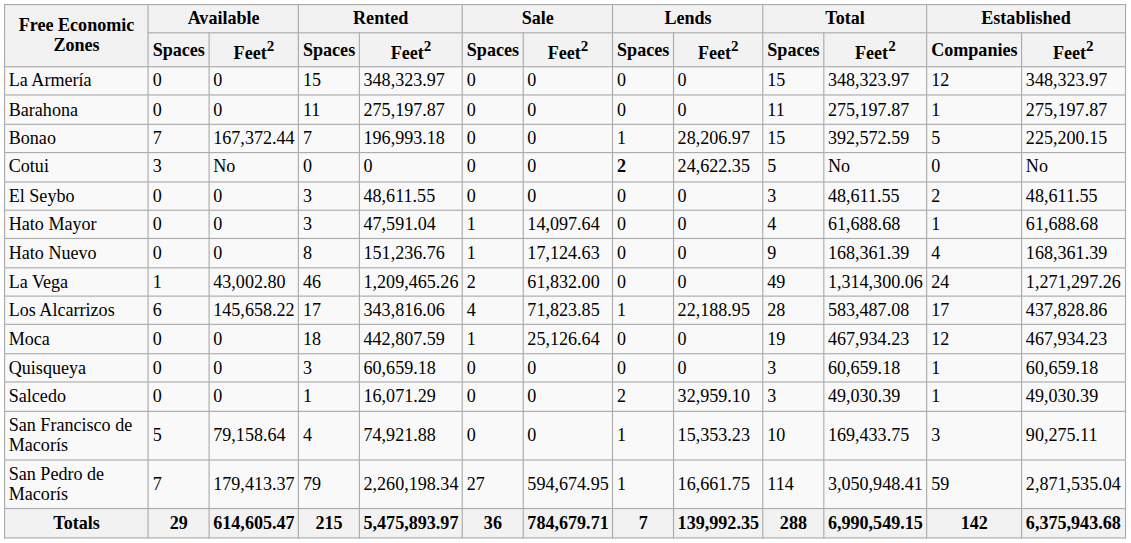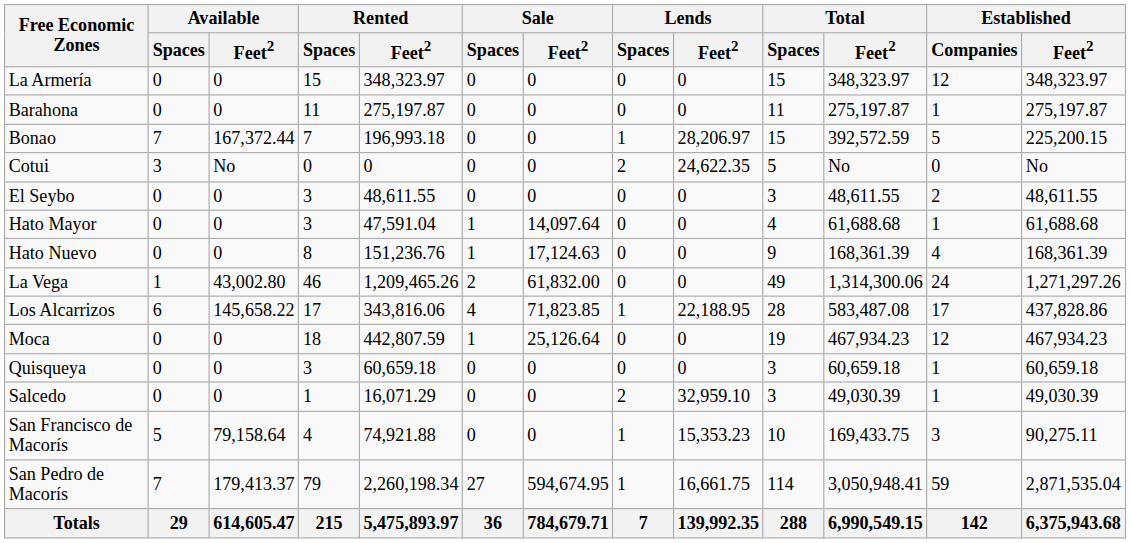(622, 167) bold -> (622, 167) normal
